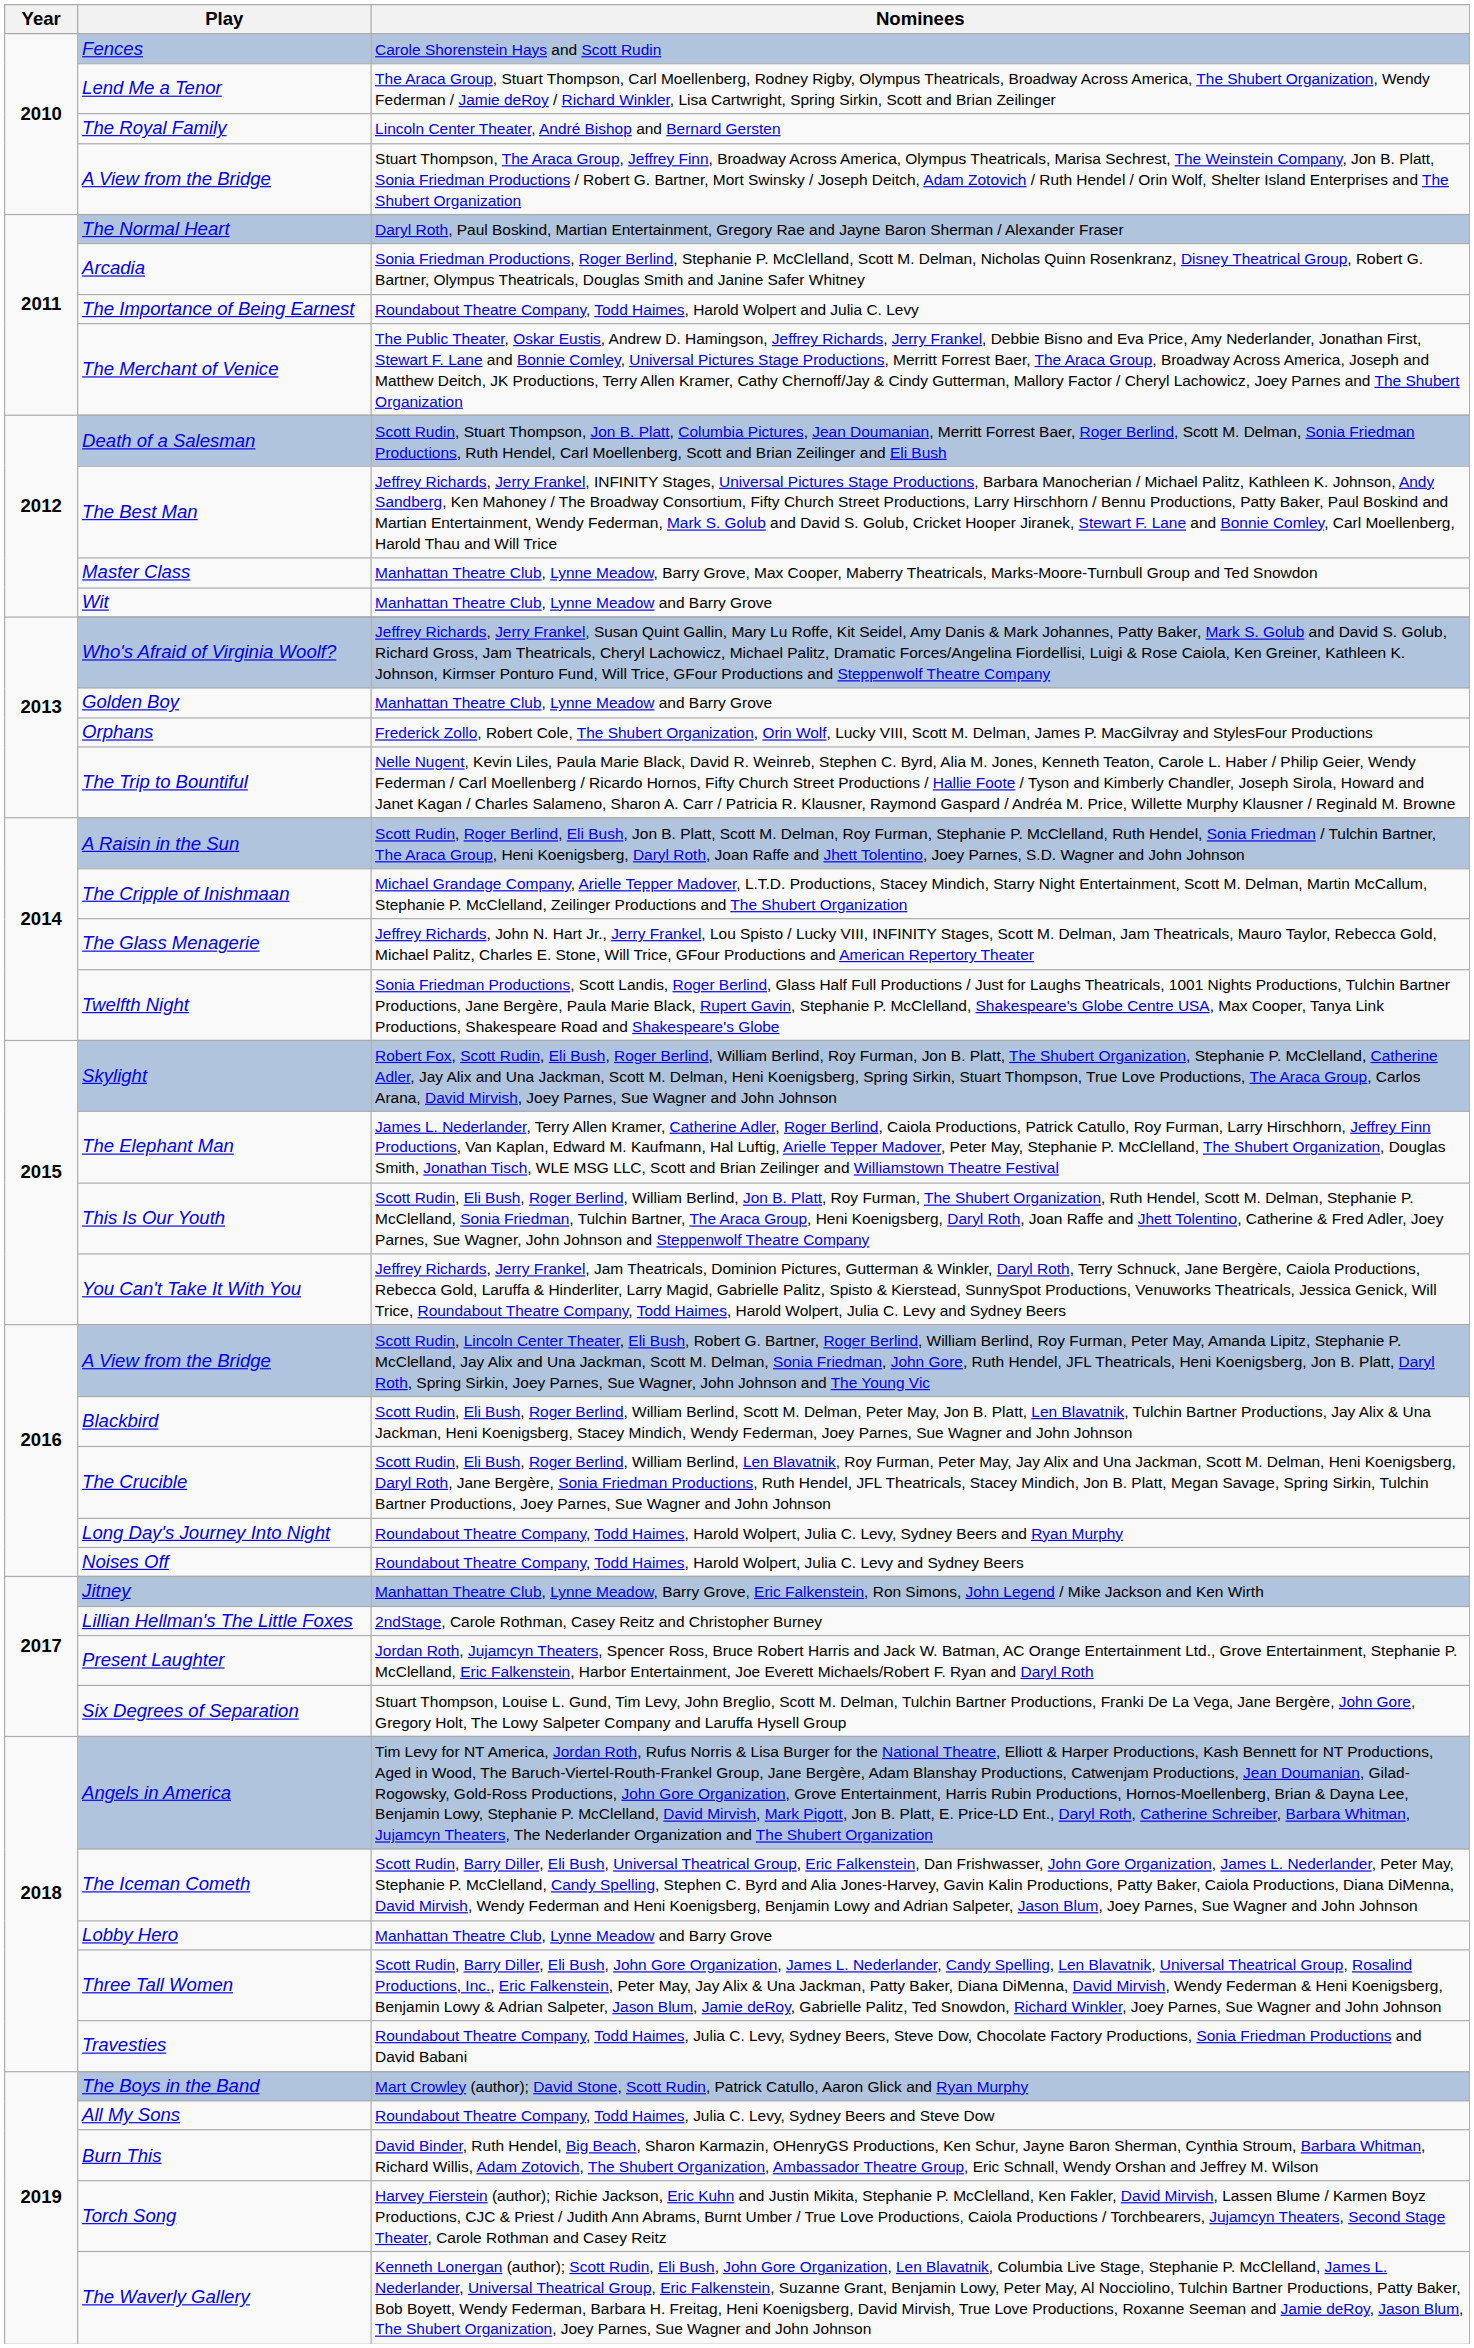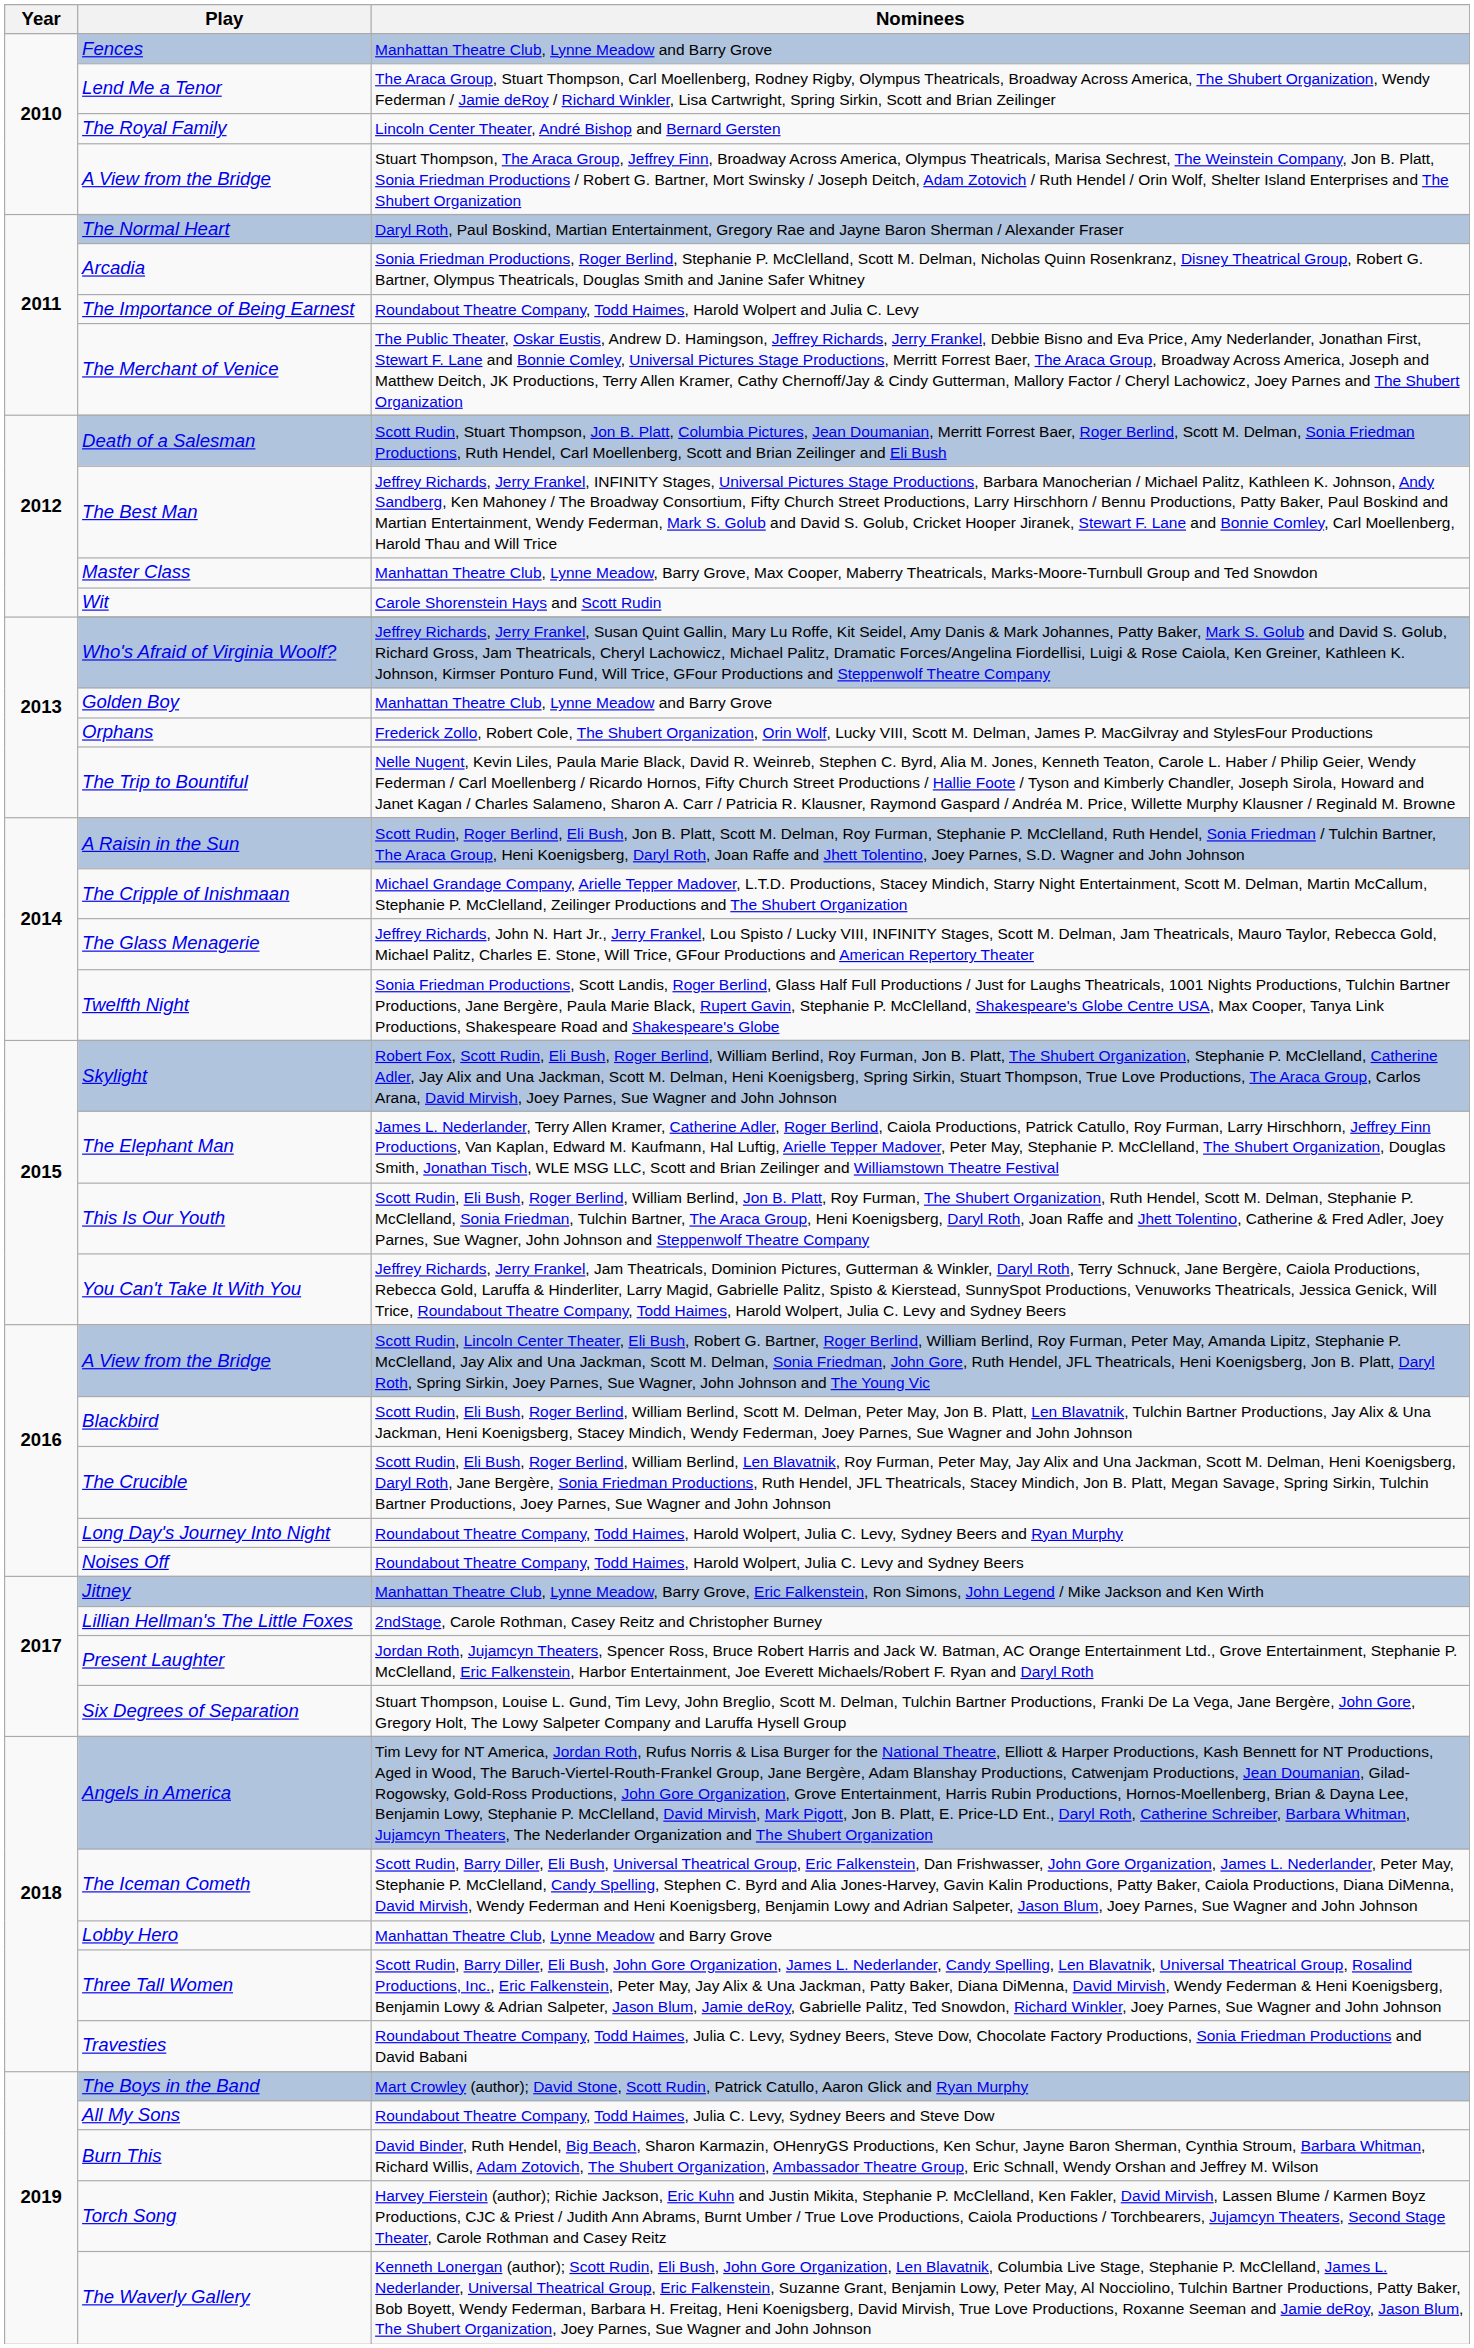(518, 49) Carole Shorenstein Hays and Scott Rudin -> (574, 49) Manhattan Theatre Club, Lynne Meadow and Barry Grove
(574, 603) Manhattan Theatre Club, Lynne Meadow and Barry Grove -> (518, 603) Carole Shorenstein Hays and Scott Rudin
